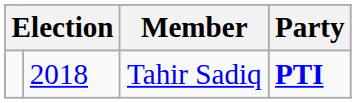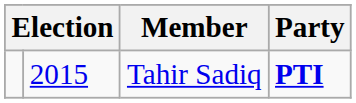(59, 73) 2018 -> (59, 73) 2015
